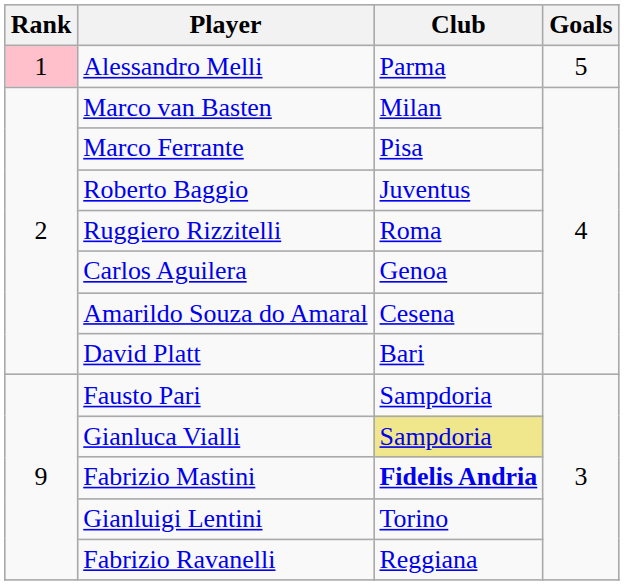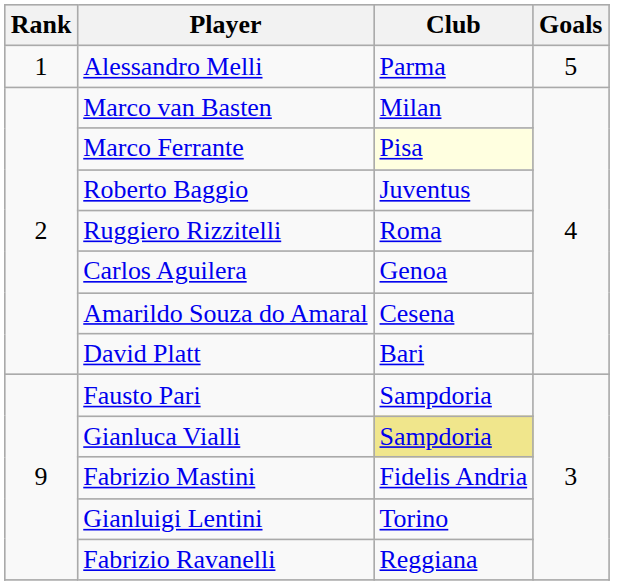(41, 66) pink background -> (41, 66) no background
(401, 148) no background -> (401, 148) lightyellow background
(458, 477) bold -> (453, 477) normal
